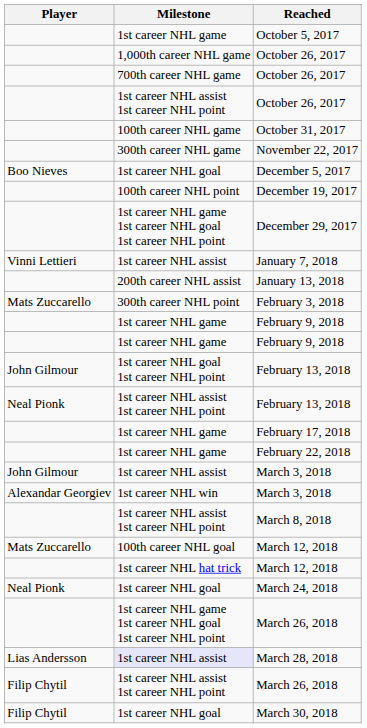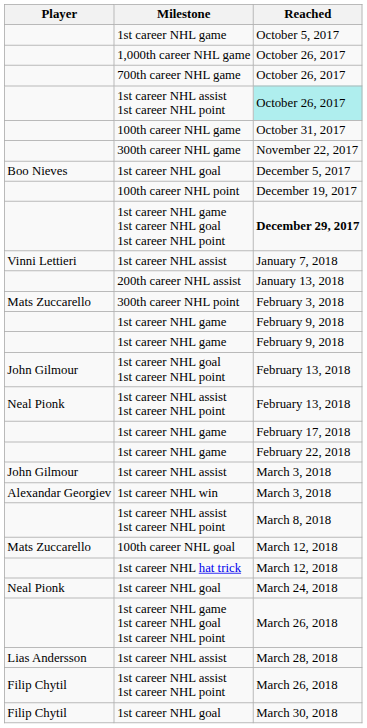(301, 103) no background -> (301, 103) paleturquoise background
(307, 226) normal -> (308, 226) bold
(172, 657) lavender background -> (172, 657) no background
